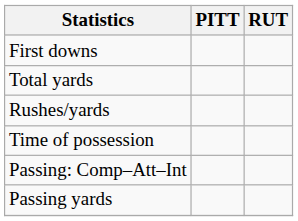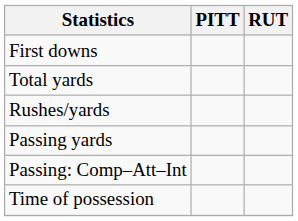rows swapped: (61, 200) <-> (82, 140)
